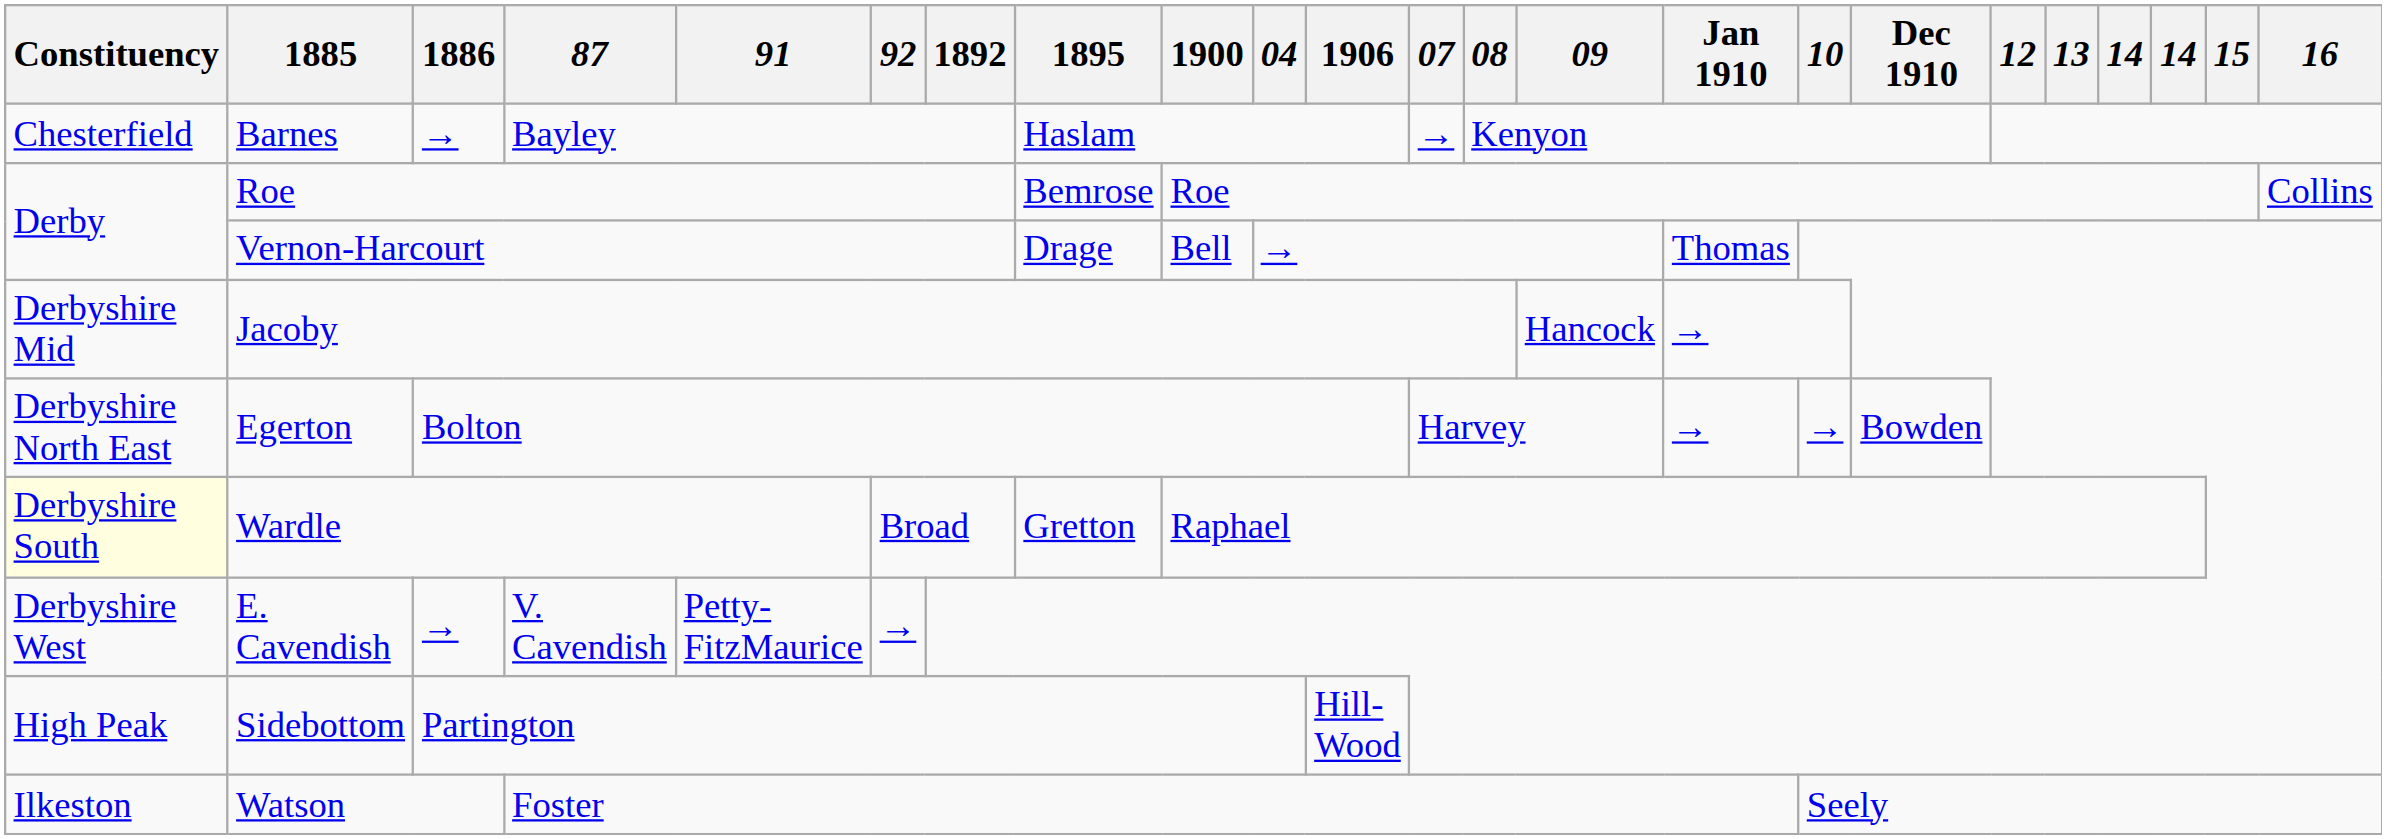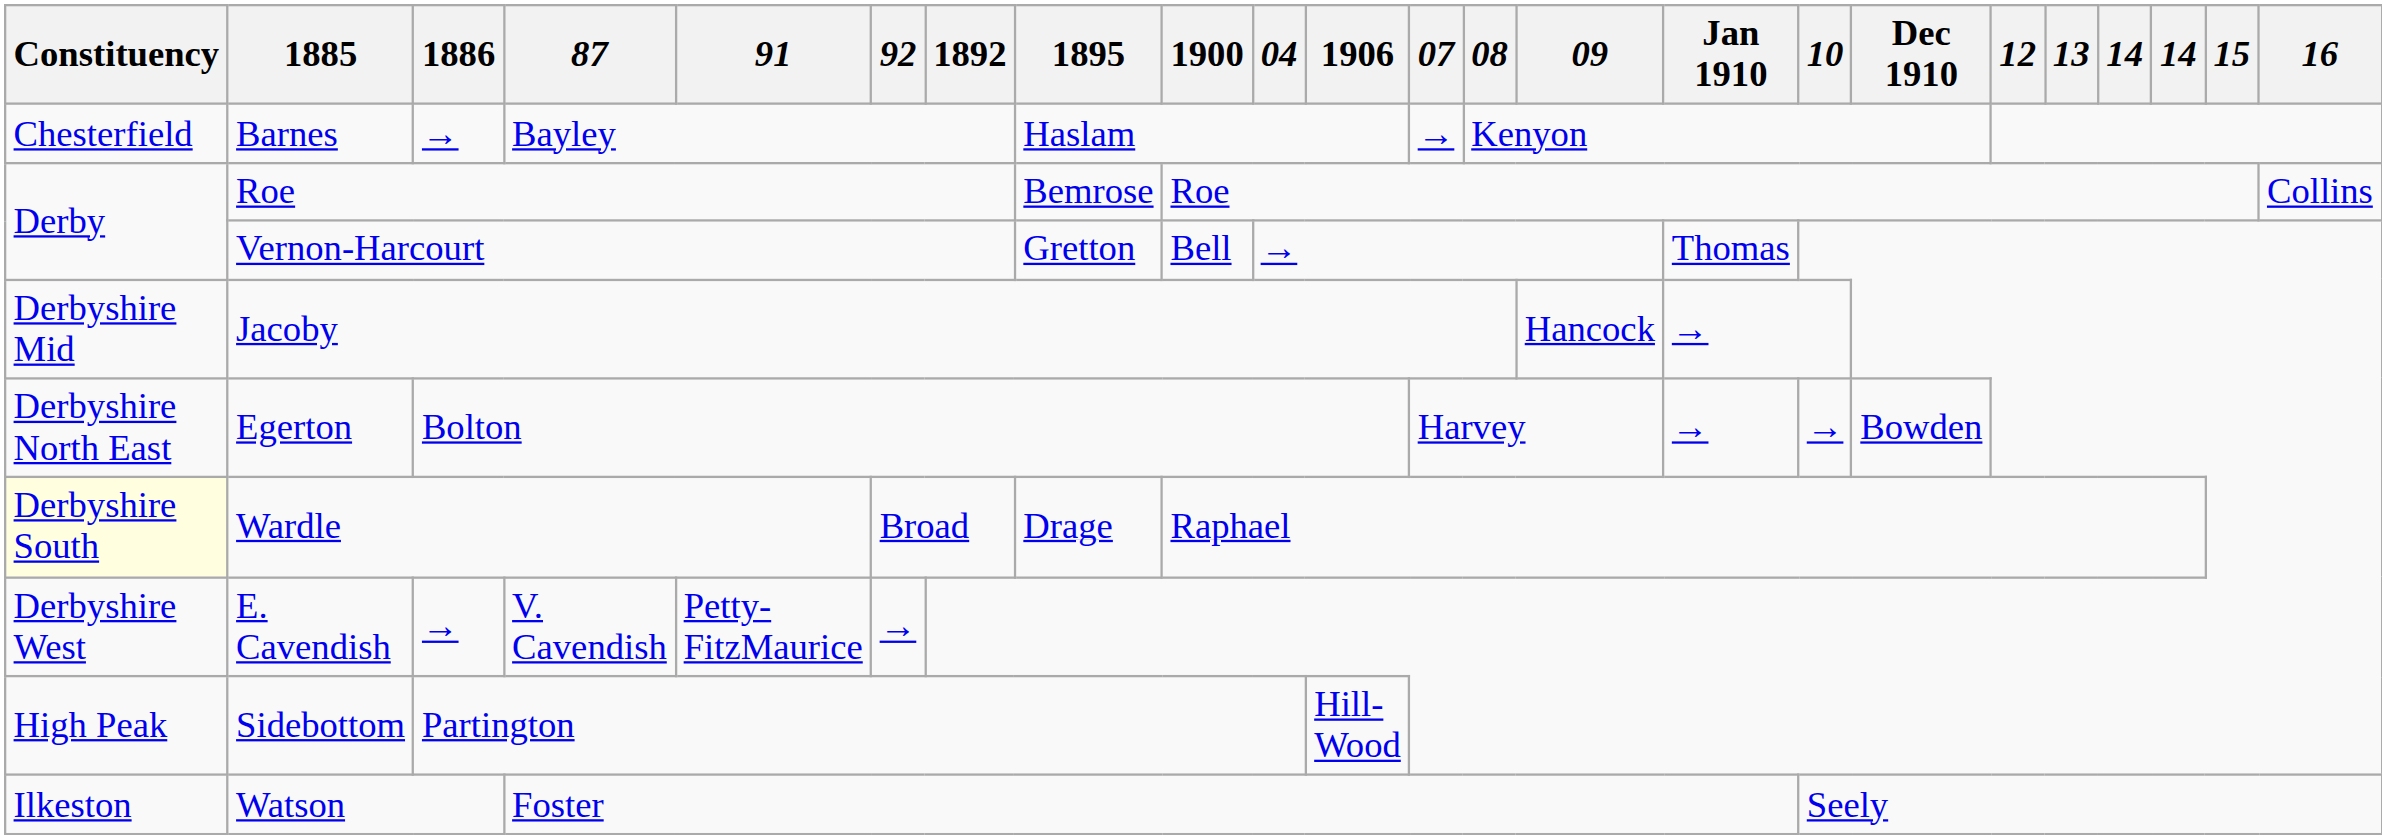(1068, 249) Drage -> (1079, 249) Gretton
(1079, 526) Gretton -> (1068, 526) Drage
